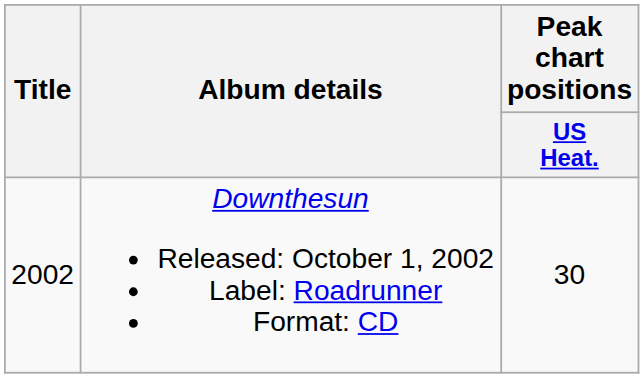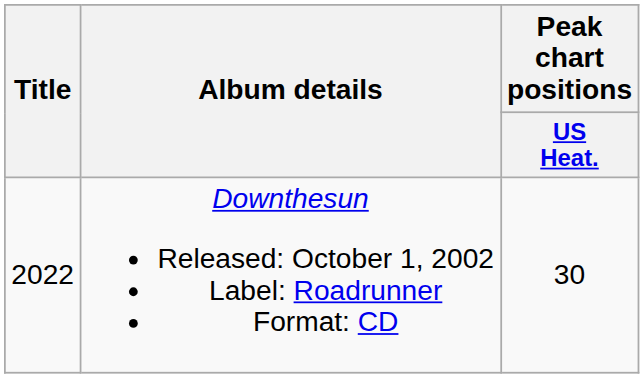(43, 274) 2002 -> (43, 274) 2022
